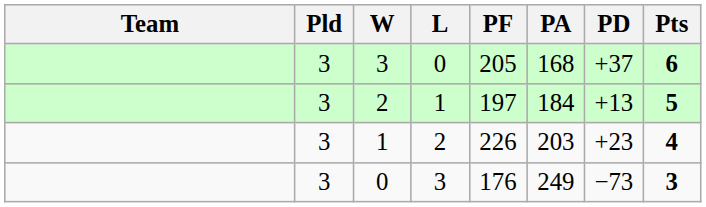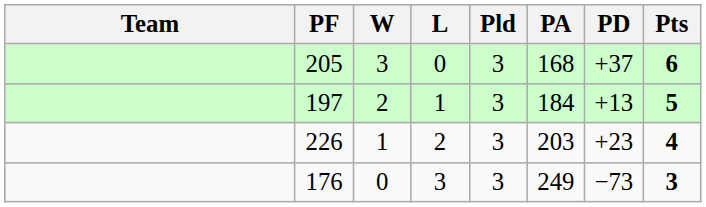columns swapped: (324, 24) <-> (498, 24)
